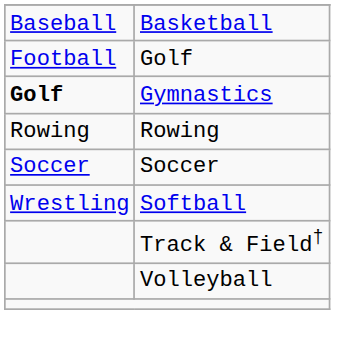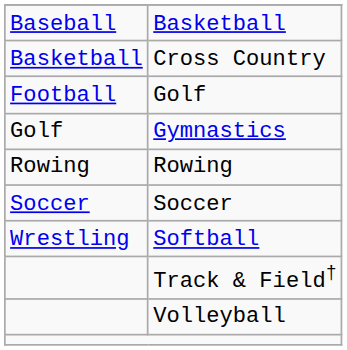+ row: (239, 59)
(37, 95) bold -> (37, 131) normal
